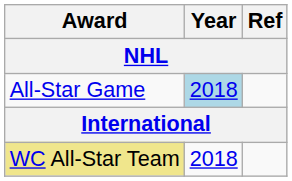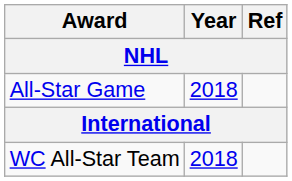(214, 90) lightblue background -> (214, 90) no background
(95, 158) khaki background -> (95, 158) no background
